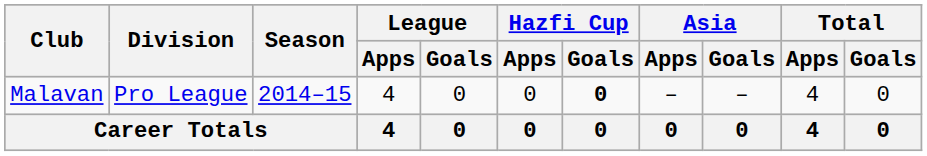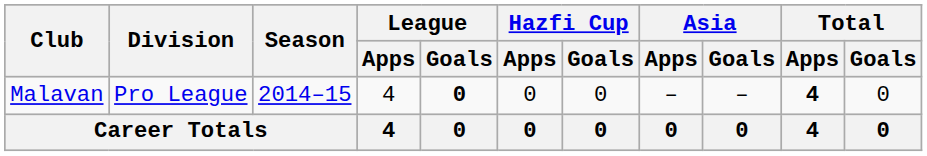(459, 95) normal -> (459, 95) bold
(601, 95) bold -> (601, 95) normal
(813, 95) normal -> (813, 95) bold
